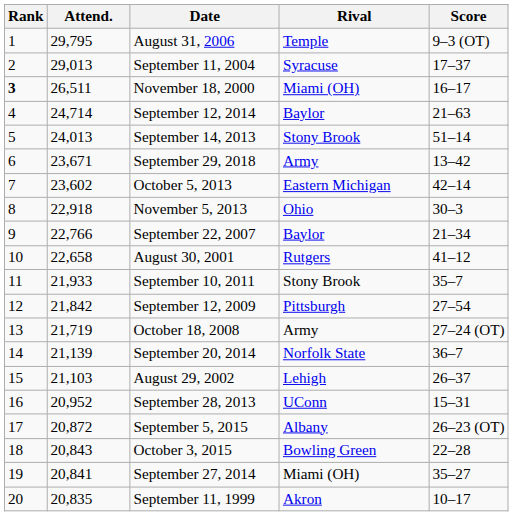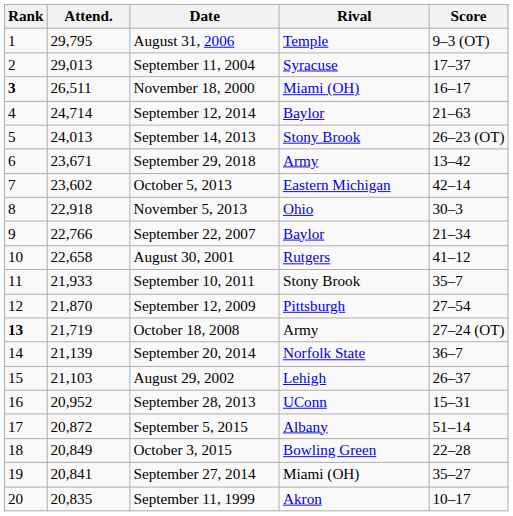(451, 137) 51–14 -> (469, 137) 26–23 (OT)
(71, 305) 21,842 -> (71, 305) 21,870
(16, 329) normal -> (16, 329) bold
(469, 426) 26–23 (OT) -> (451, 426) 51–14
(71, 450) 20,843 -> (71, 450) 20,849
